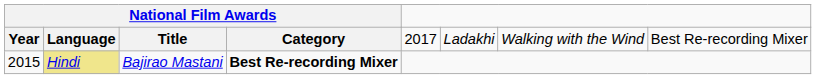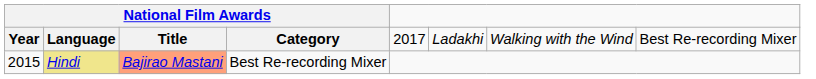(173, 62) no background -> (173, 62) lightsalmon background
(314, 62) bold -> (308, 62) normal
